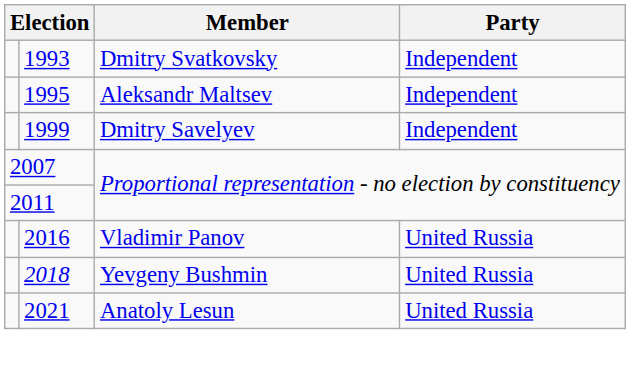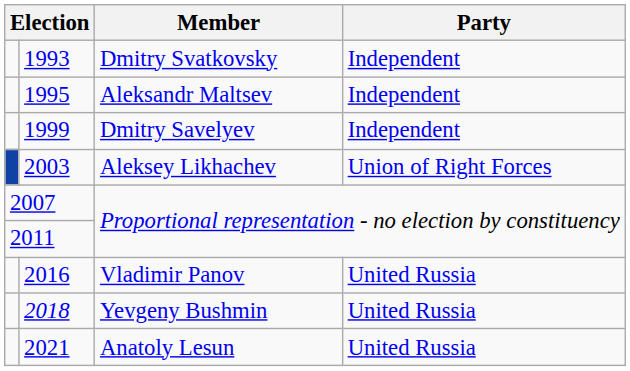+ row: (47, 166)
